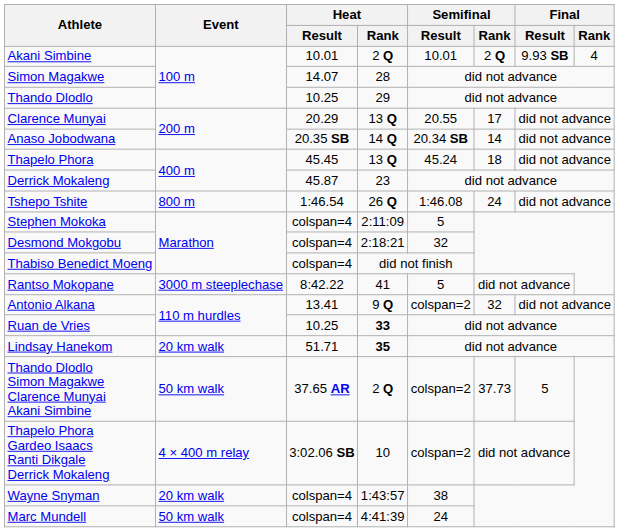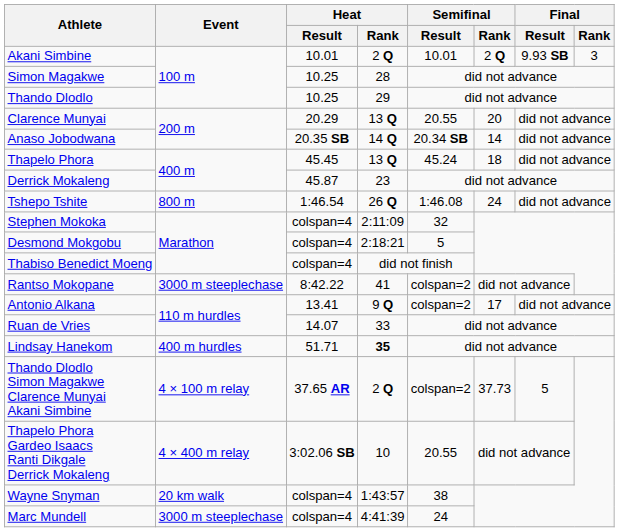(594, 57) 4 -> (594, 57) 3
(322, 77) 14.07 -> (322, 77) 10.25
(495, 119) 17 -> (495, 119) 20
(441, 222) 5 -> (441, 222) 32
(441, 243) 32 -> (441, 243) 5
(441, 284) 5 -> (441, 284) colspan=2
(495, 305) 32 -> (495, 305) 17
(322, 326) 10.25 -> (322, 326) 14.07
(383, 326) bold -> (383, 326) normal
(191, 346) 20 km walk -> (200, 346) 400 m hurdles
(191, 389) 50 km walk -> (204, 389) 4 × 100 m relay
(441, 453) colspan=2 -> (441, 453) 20.55
(191, 517) 50 km walk -> (221, 517) 3000 m steeplechase
